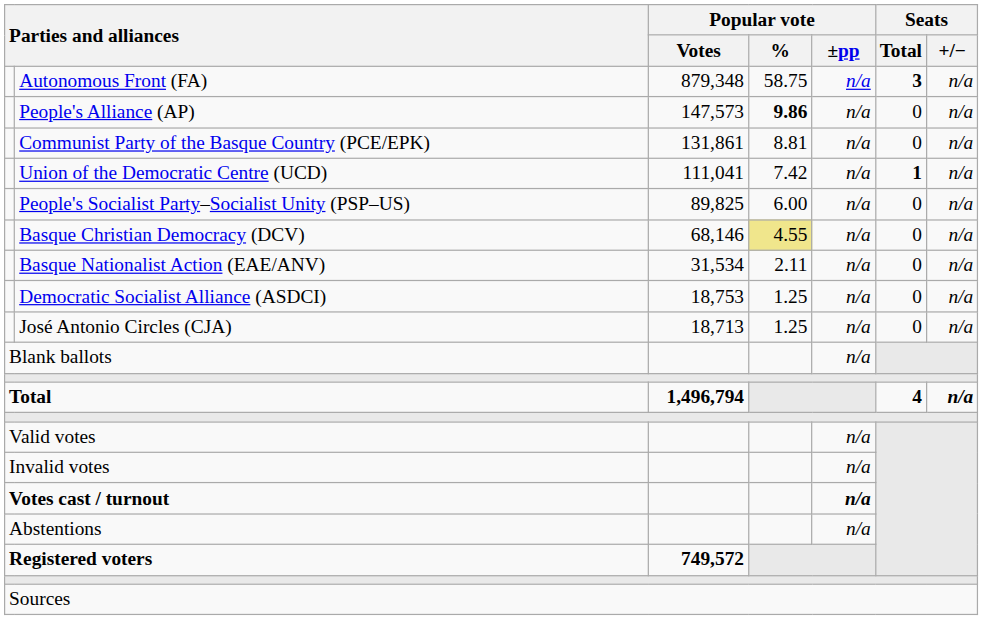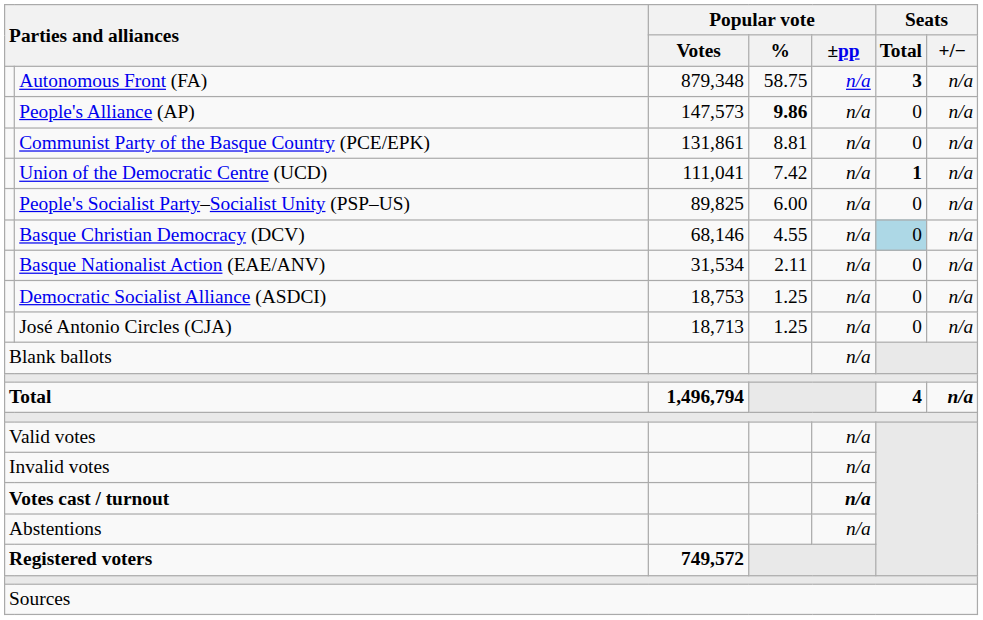(790, 234) khaki background -> (790, 234) no background
(917, 234) no background -> (917, 234) lightblue background
